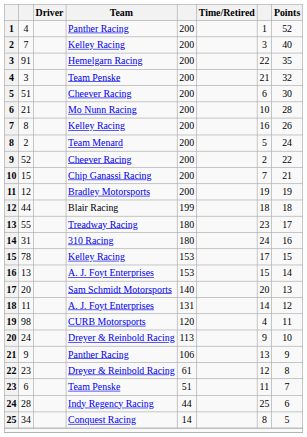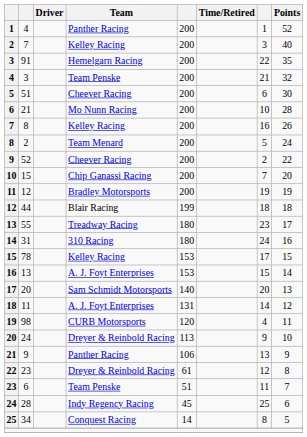(287, 175) 21 -> (287, 175) 20
(187, 403) 44 -> (187, 403) 45
